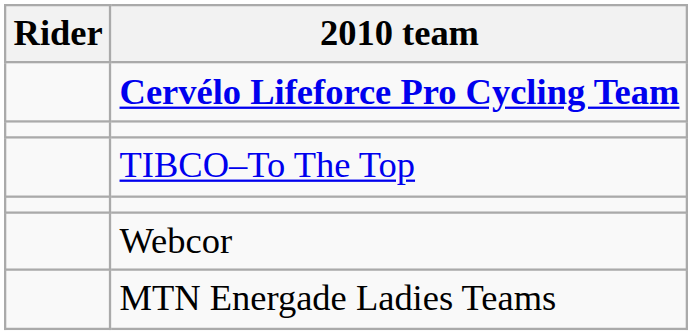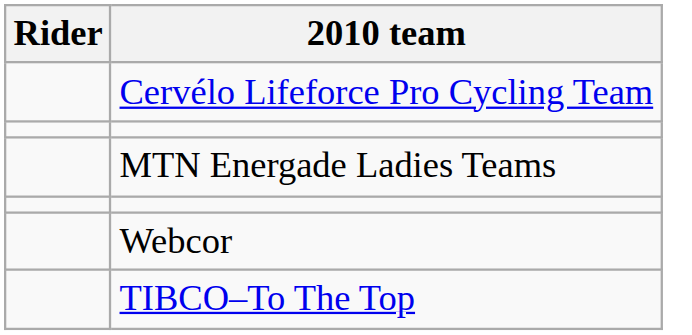(399, 91) bold -> (386, 91) normal
(267, 165) TIBCO–To The Top -> (338, 165) MTN Energade Ladies Teams
(338, 298) MTN Energade Ladies Teams -> (267, 298) TIBCO–To The Top
